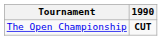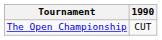(143, 28) bold -> (143, 28) normal
